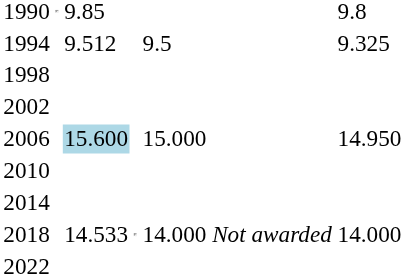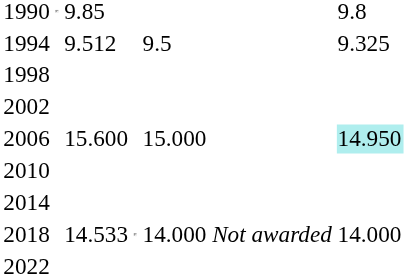(96, 138) lightblue background -> (96, 138) no background
(370, 138) no background -> (370, 138) paleturquoise background
